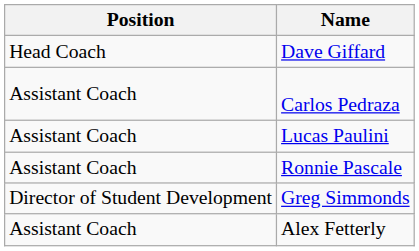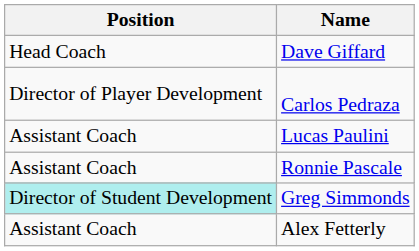(73, 93) Assistant Coach -> (136, 93) Director of Player Development
(141, 198) no background -> (141, 198) paleturquoise background
